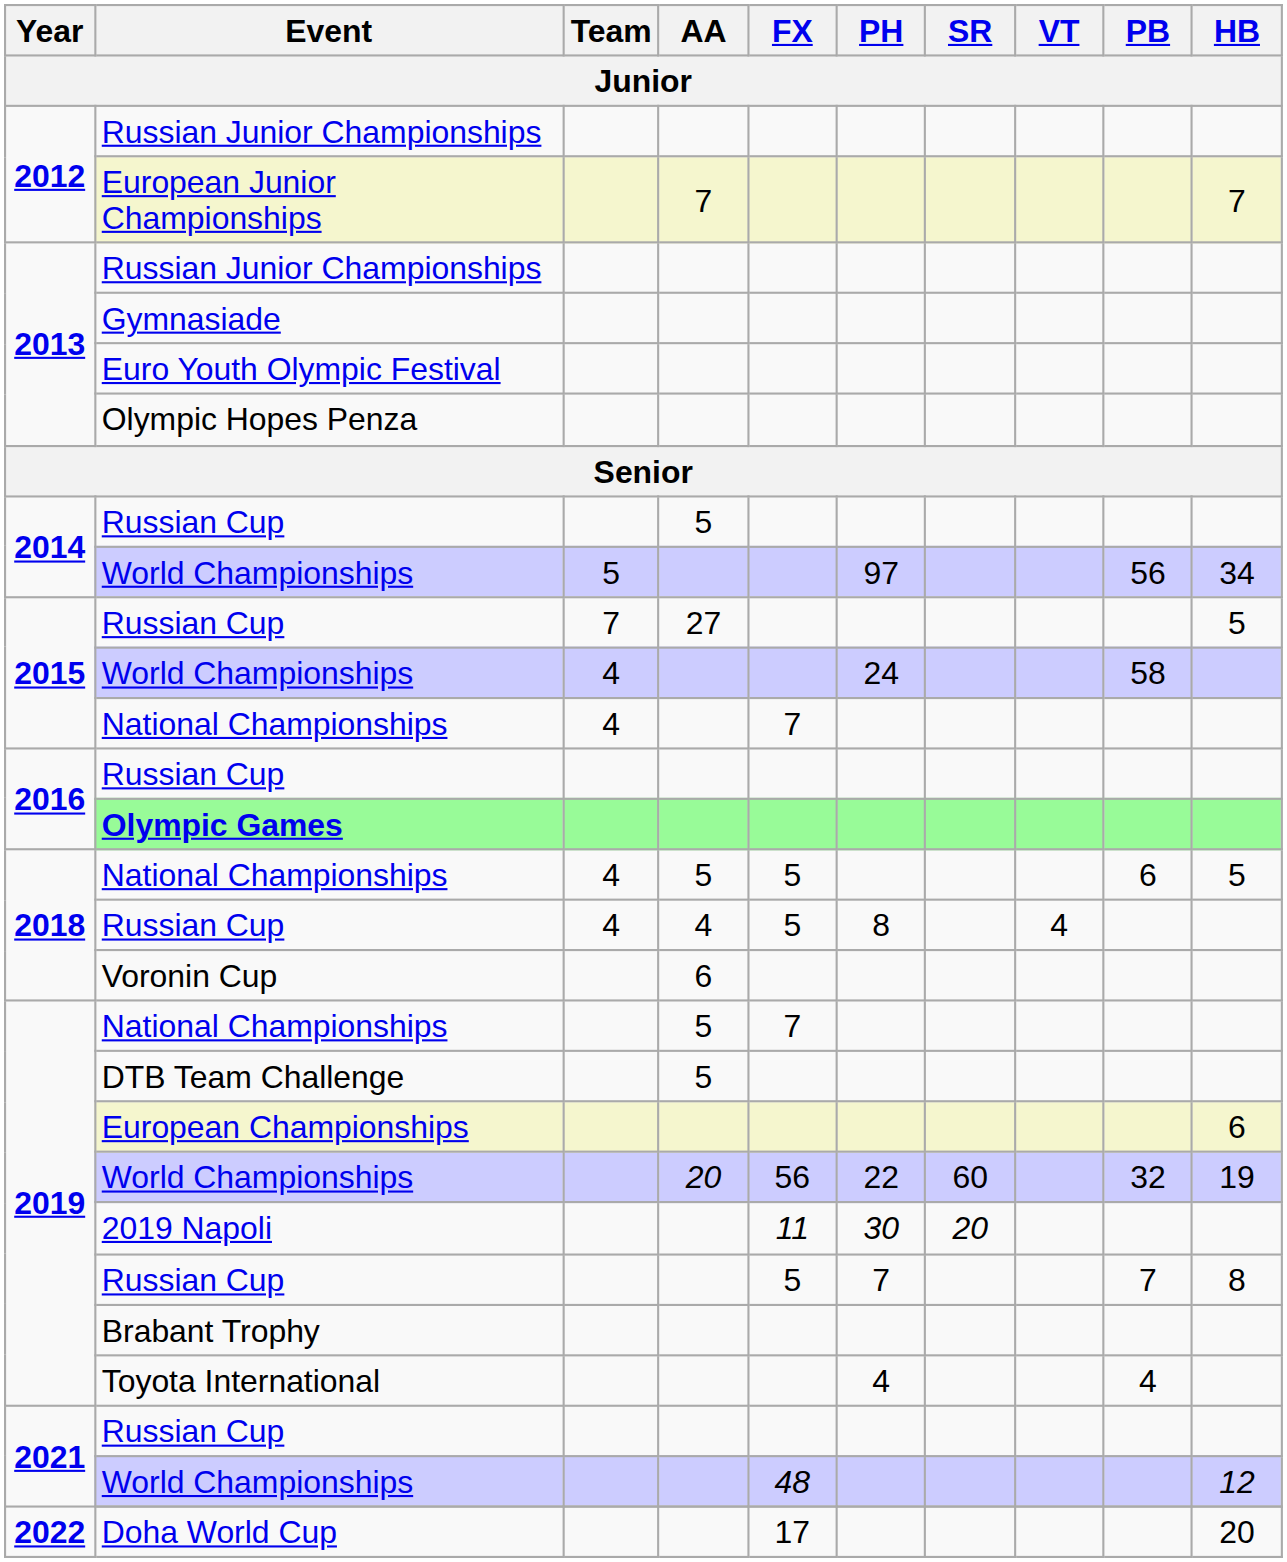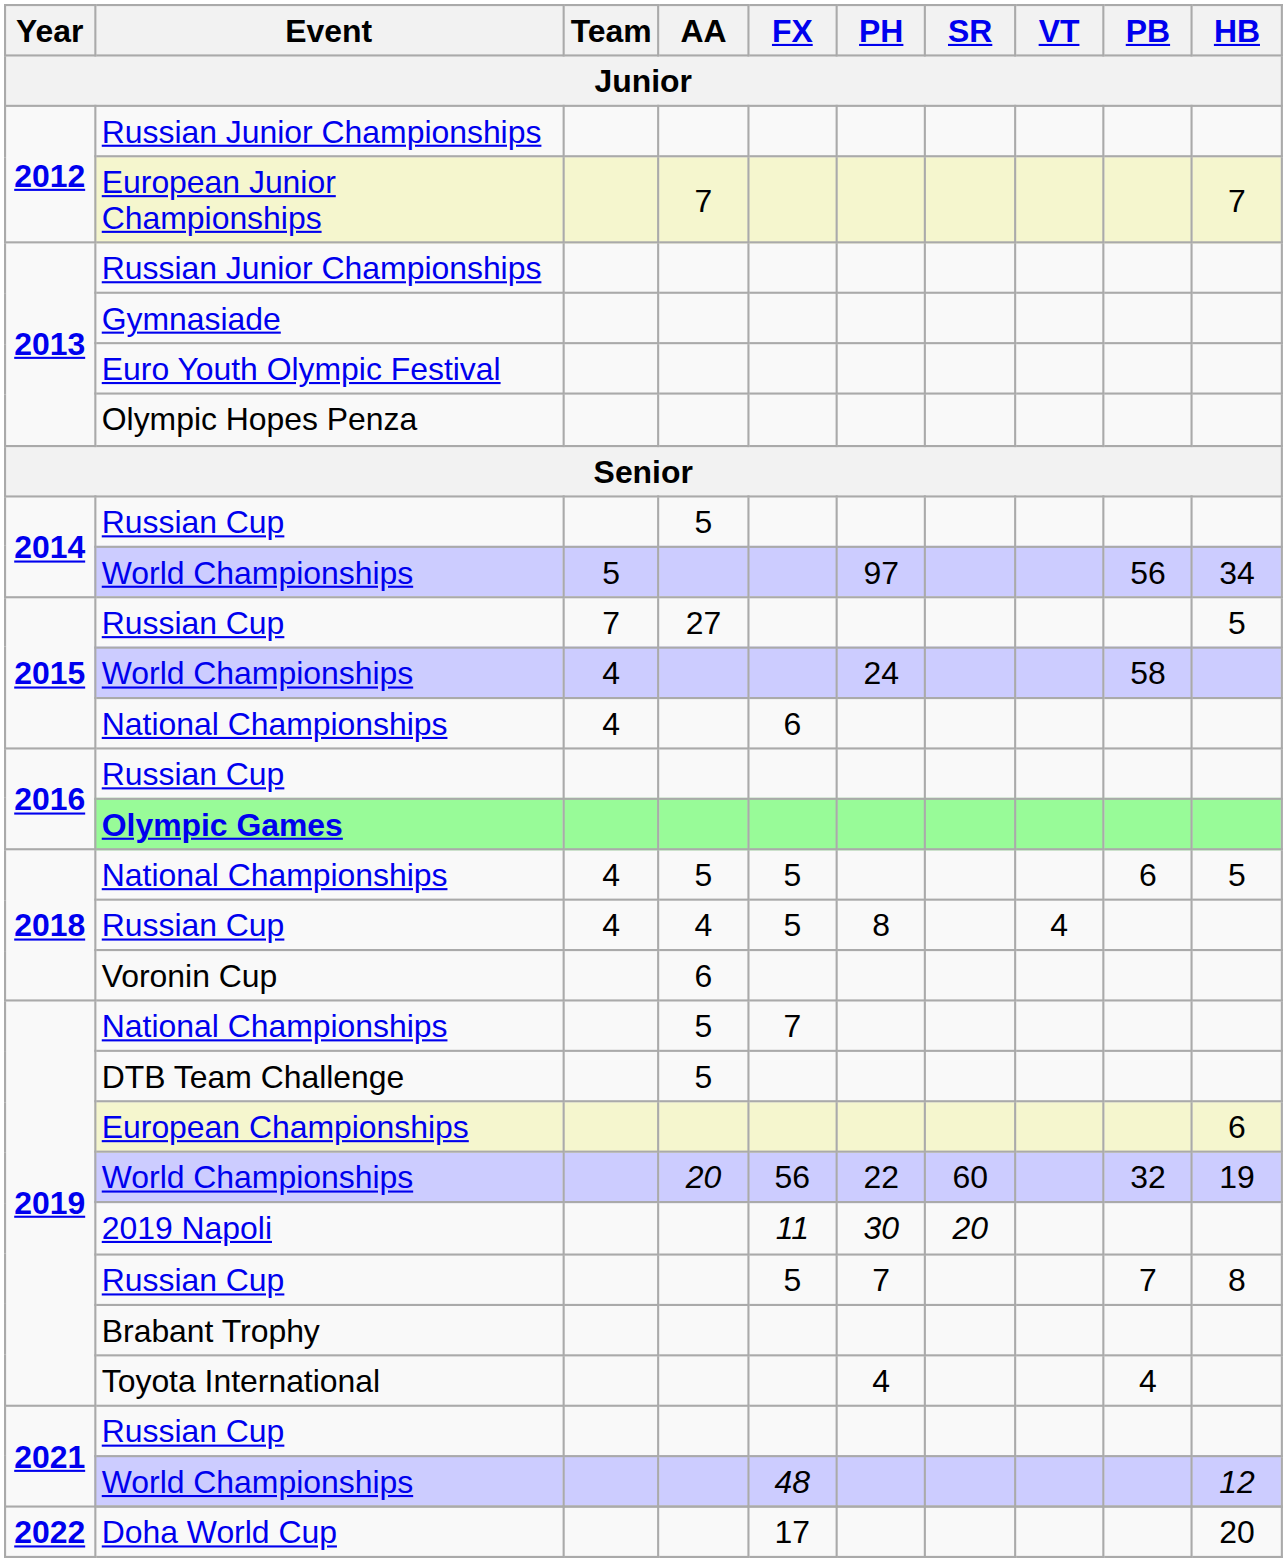(792, 723) 7 -> (792, 723) 6
